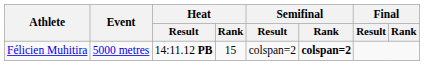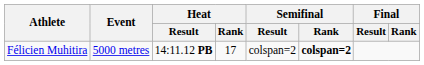(231, 51) 15 -> (231, 51) 17
